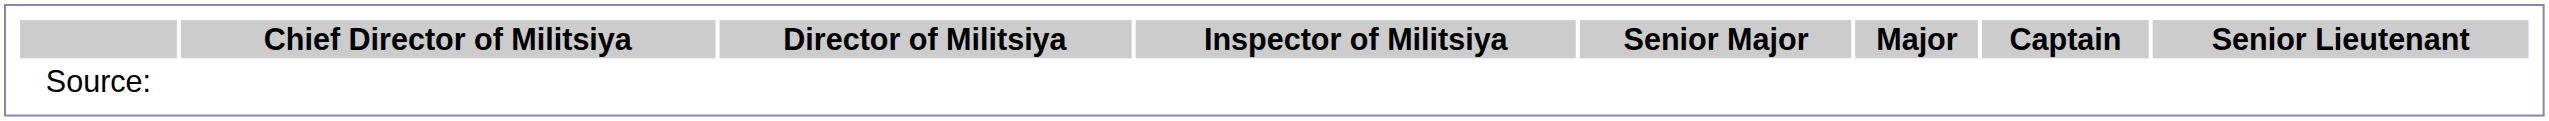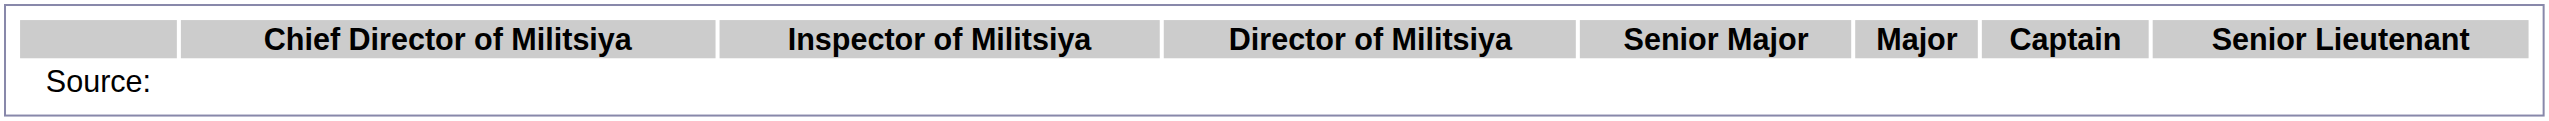columns swapped: (925, 39) <-> (1356, 39)
